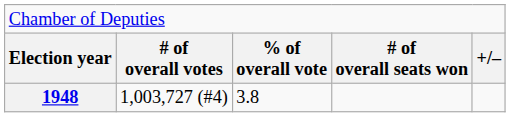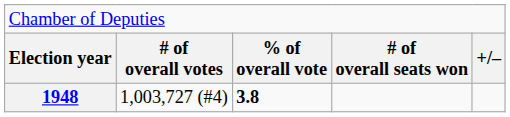(248, 97) normal -> (248, 97) bold
